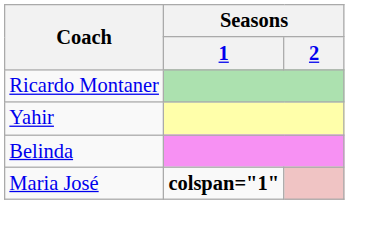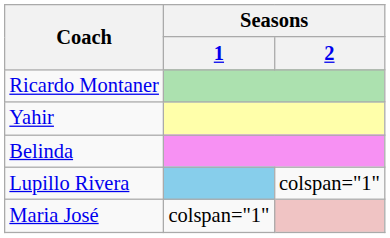+ row: (69, 183)
(224, 183) bold -> (219, 215) normal
